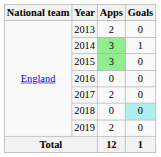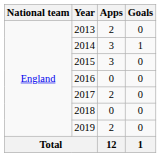(111, 45) lightgreen background -> (111, 45) no background
(111, 62) lightgreen background -> (111, 62) no background
(140, 111) paleturquoise background -> (140, 111) no background
